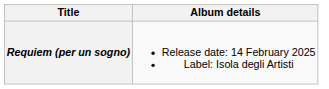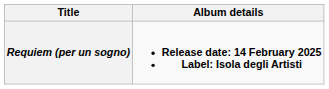(225, 59) normal -> (228, 59) bold
